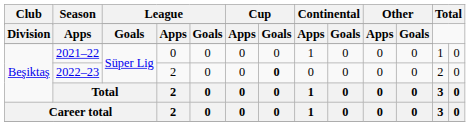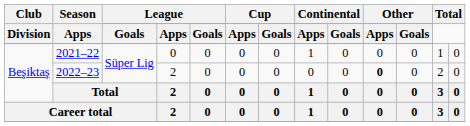(276, 72) bold -> (276, 72) normal
(380, 72) normal -> (380, 72) bold
